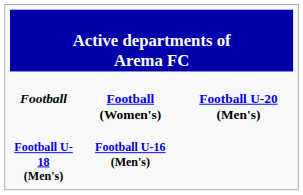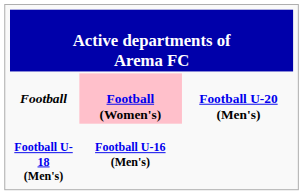(130, 106) no background -> (130, 106) pink background
